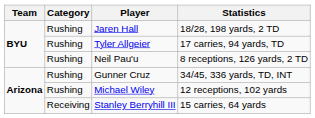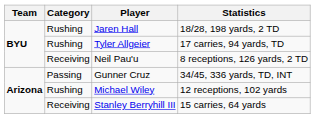(65, 59) Rushing -> (68, 59) Receiving
(65, 74) Rushing -> (64, 74) Passing
